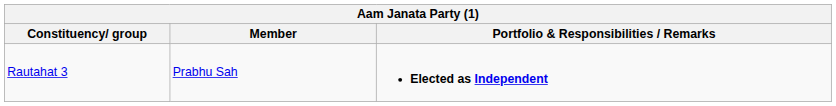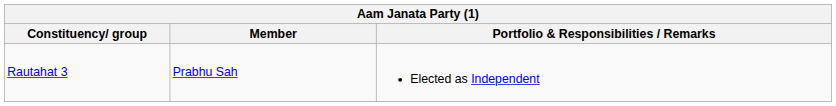(604, 79) bold -> (604, 79) normal
